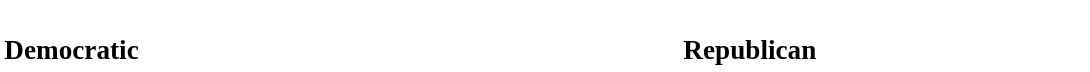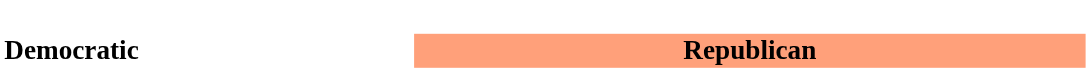(750, 50) no background -> (750, 50) lightsalmon background
